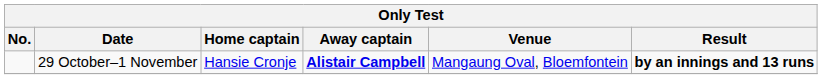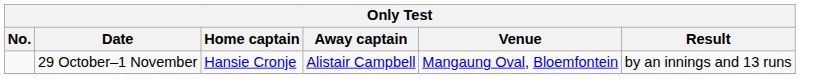(366, 62) bold -> (361, 62) normal
(724, 62) bold -> (708, 62) normal
